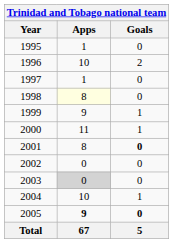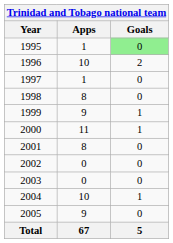(140, 46) no background -> (140, 46) lightgreen background
(84, 96) lightyellow background -> (84, 96) no background
(140, 146) bold -> (140, 146) normal
(84, 180) lightgrey background -> (84, 180) no background
(84, 213) bold -> (84, 213) normal
(140, 213) bold -> (140, 213) normal
